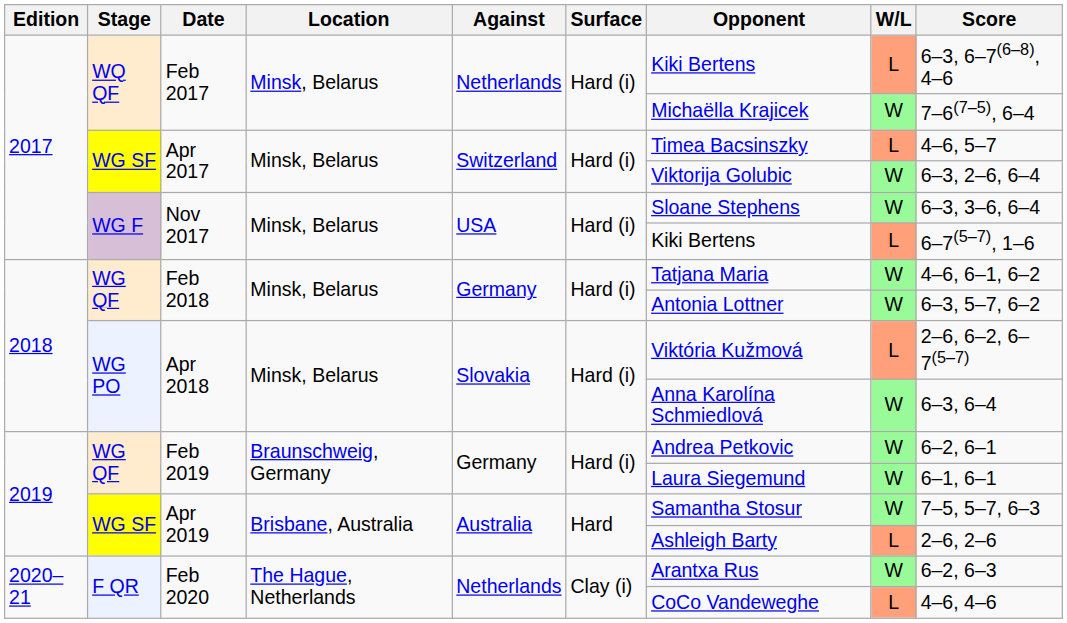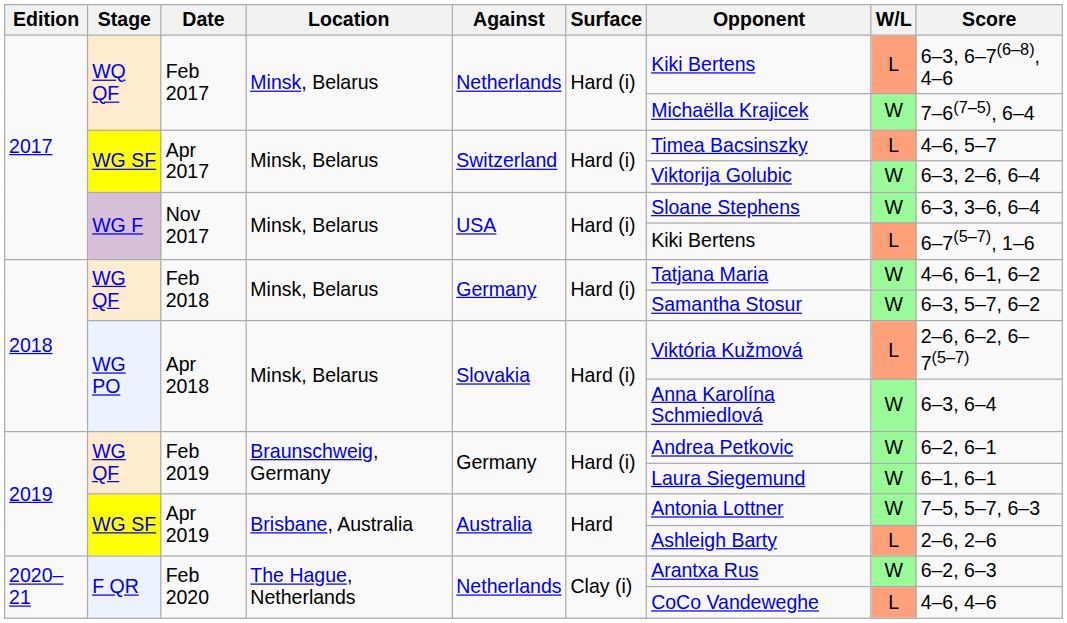(717, 305) Antonia Lottner -> (727, 305) Samantha Stosur
(727, 509) Samantha Stosur -> (717, 509) Antonia Lottner
